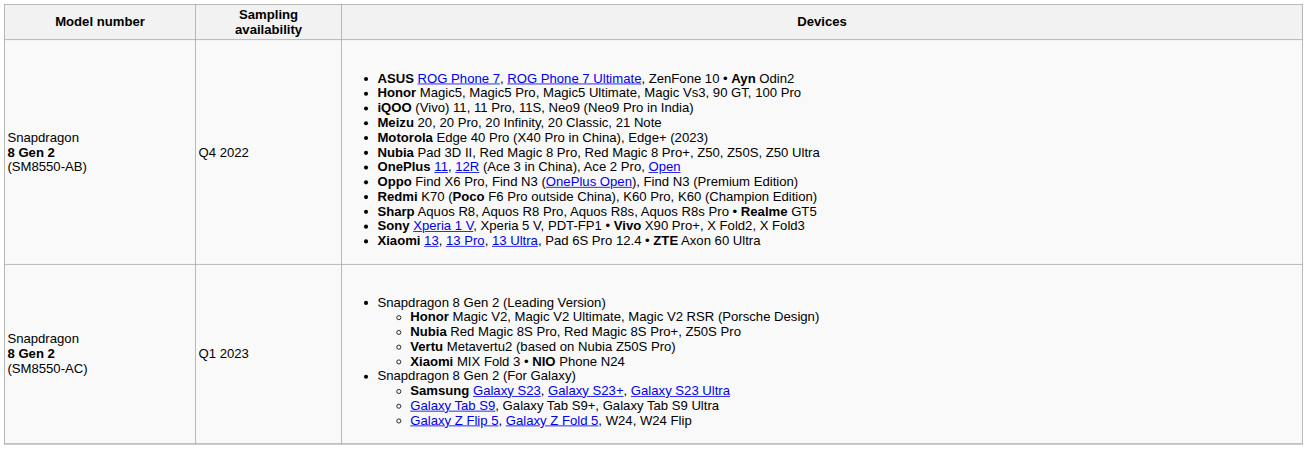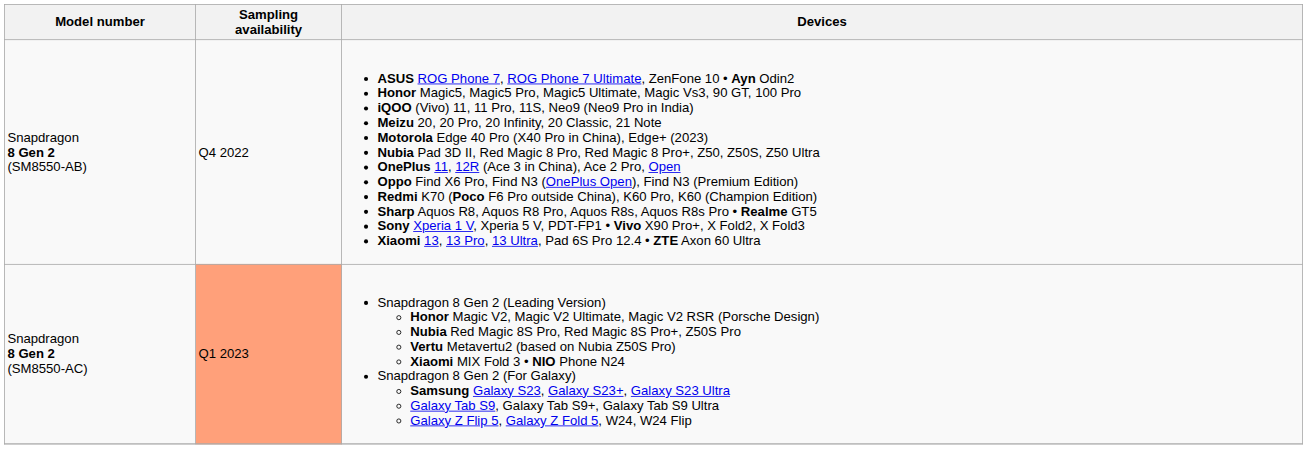(224, 354) no background -> (224, 354) lightsalmon background
